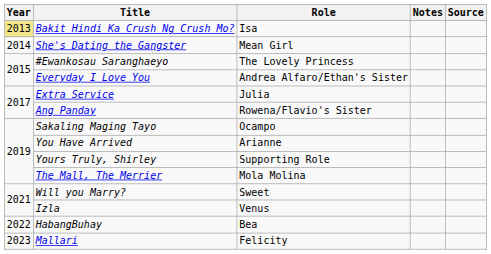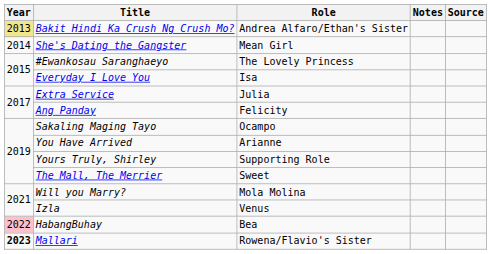(248, 29) Isa -> (324, 29) Andrea Alfaro/Ethan's Sister
(324, 78) Andrea Alfaro/Ethan's Sister -> (248, 78) Isa
(306, 110) Rowena/Flavio's Sister -> (263, 110) Felicity
(272, 176) Mola Molina -> (254, 176) Sweet
(254, 192) Sweet -> (272, 192) Mola Molina
(19, 225) no background -> (19, 225) pink background
(19, 241) normal -> (19, 241) bold
(263, 241) Felicity -> (306, 241) Rowena/Flavio's Sister
